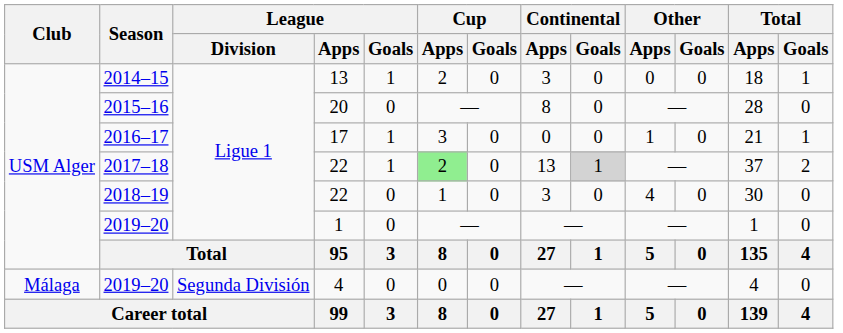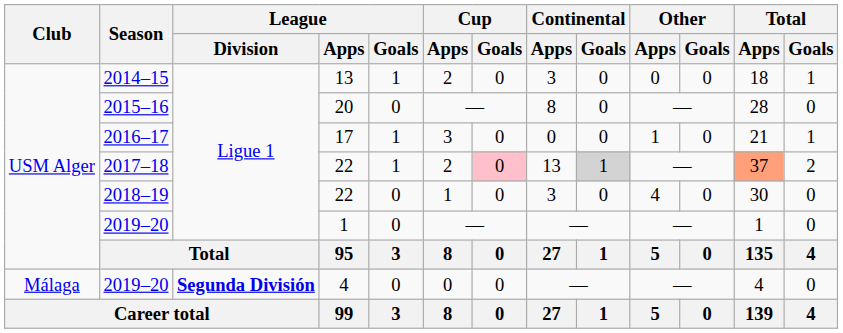(442, 166) lightgreen background -> (448, 166) no background
(494, 166) no background -> (500, 166) pink background
(754, 166) no background -> (759, 166) lightsalmon background
(243, 284) normal -> (246, 284) bold
